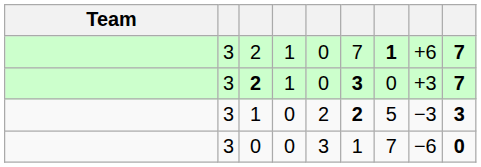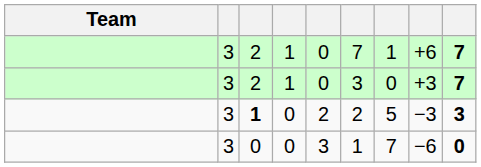(391, 51) bold -> (391, 51) normal
(256, 83) bold -> (256, 83) normal
(357, 83) bold -> (357, 83) normal
(256, 114) normal -> (256, 114) bold
(357, 114) bold -> (357, 114) normal
